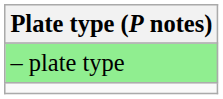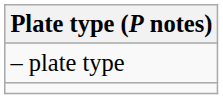(68, 62) lightgreen background -> (68, 62) no background
